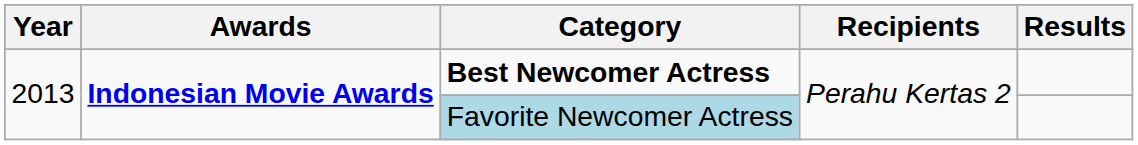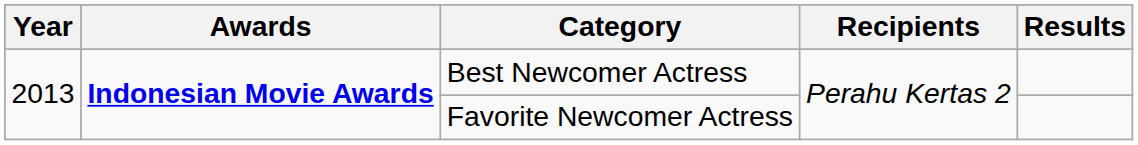(608, 71) bold -> (597, 71) normal
(620, 116) lightblue background -> (620, 116) no background
